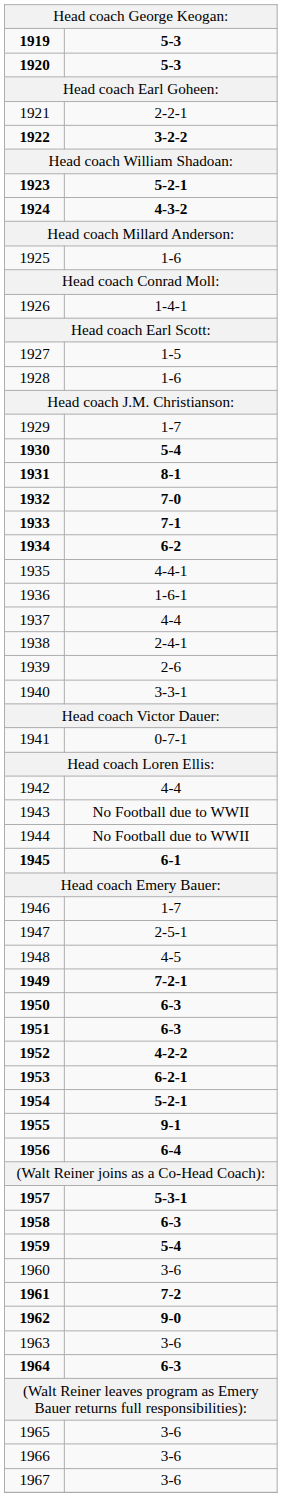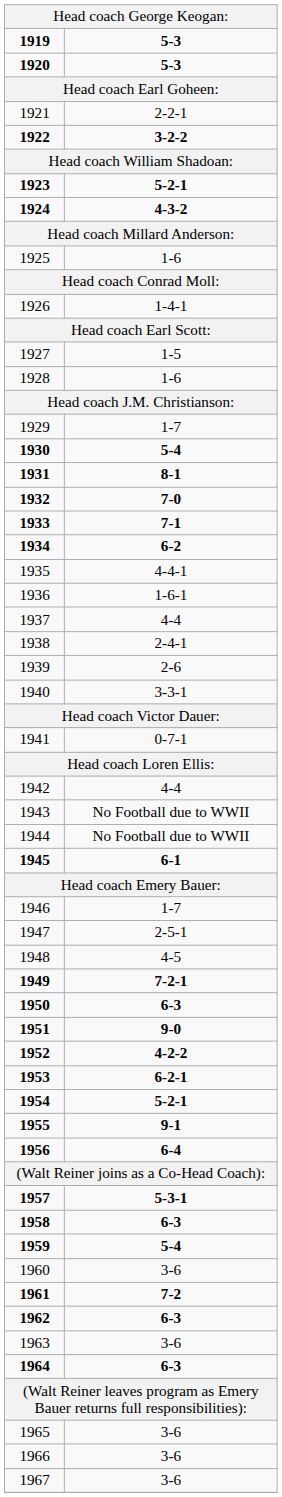(171, 1029) 6-3 -> (171, 1029) 9-0
(171, 1318) 9-0 -> (171, 1318) 6-3
